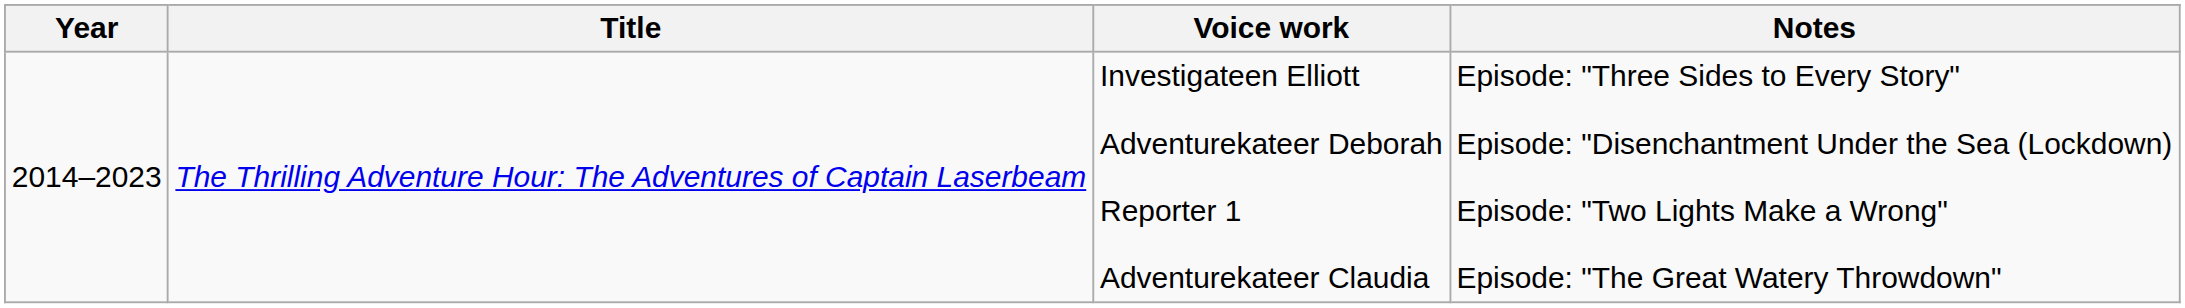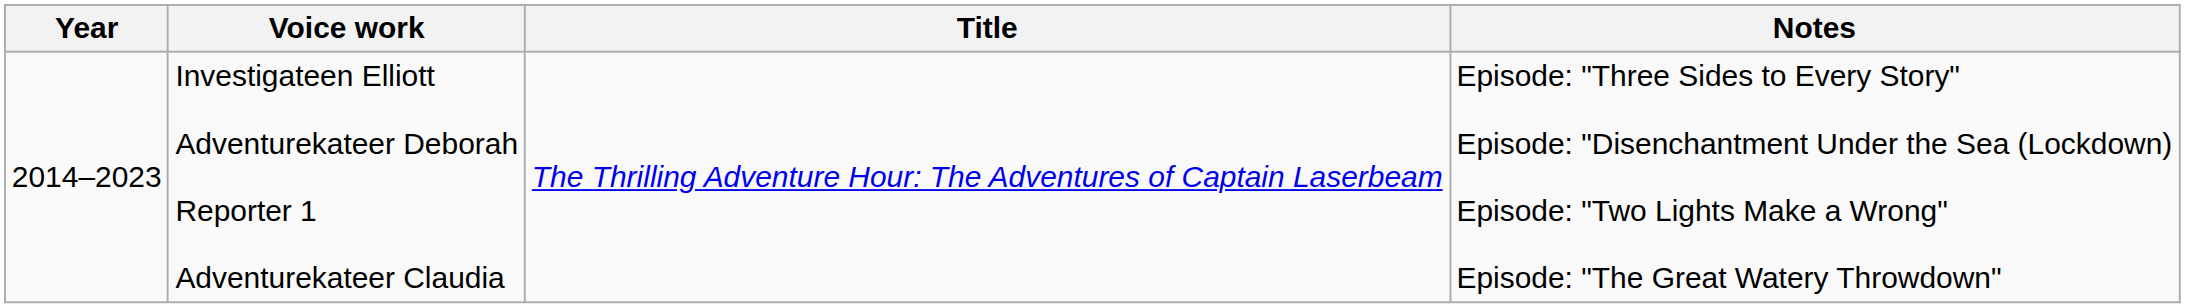columns swapped: (631, 28) <-> (1271, 28)
